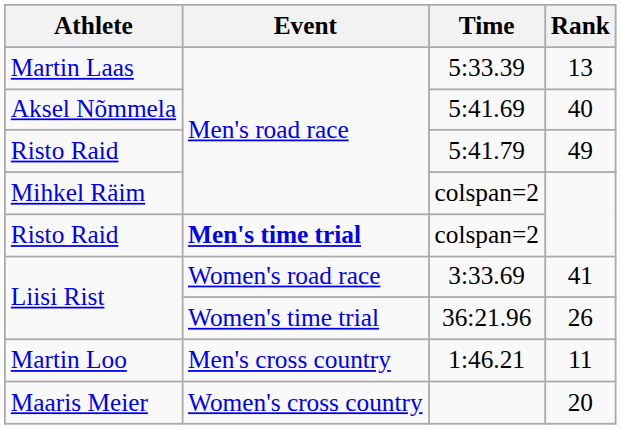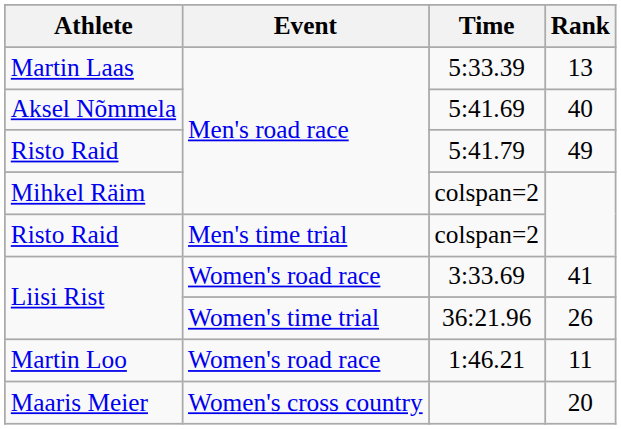(275, 234) bold -> (268, 234) normal
(289, 360) Men's cross country -> (284, 360) Women's road race
